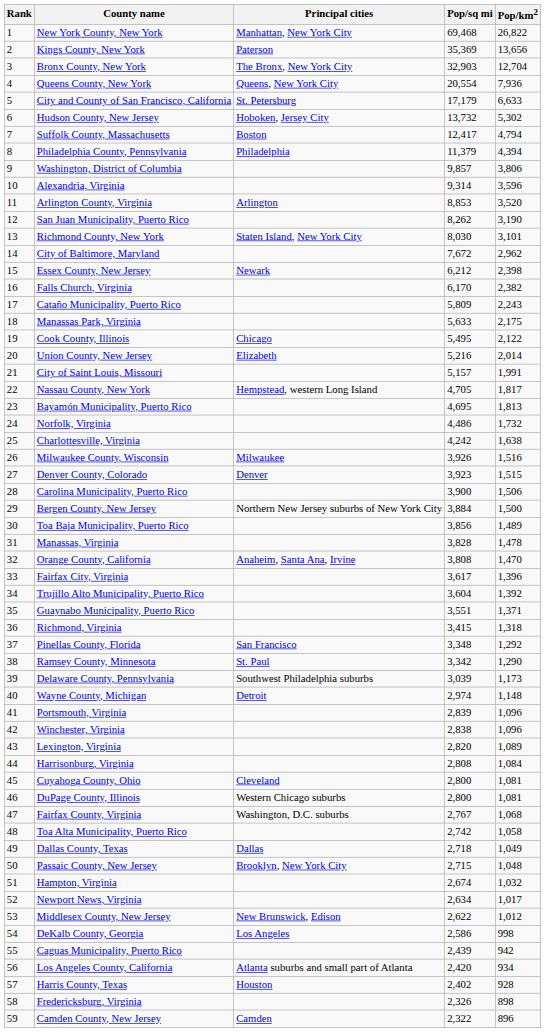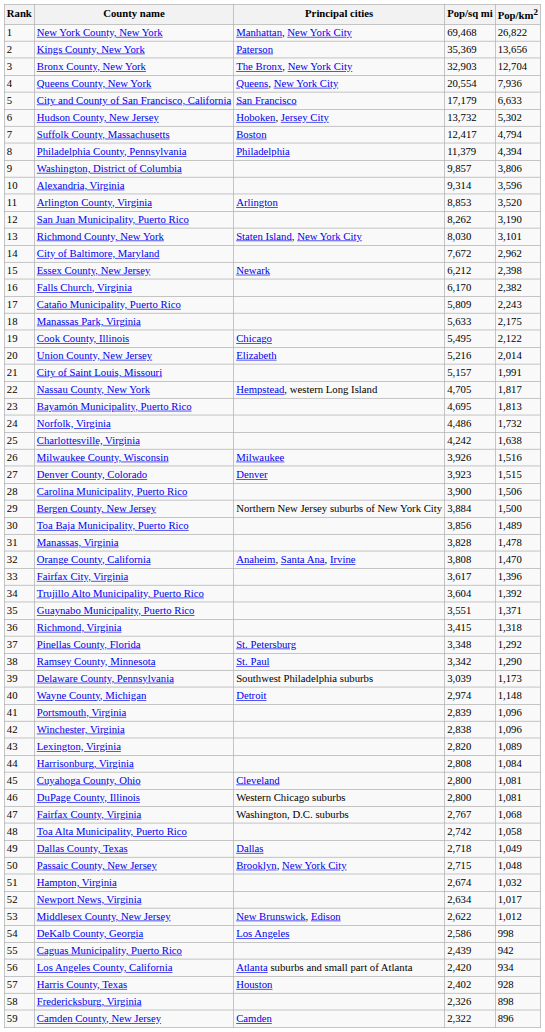(266, 100) St. Petersburg -> (266, 100) San Francisco
(266, 644) San Francisco -> (266, 644) St. Petersburg
